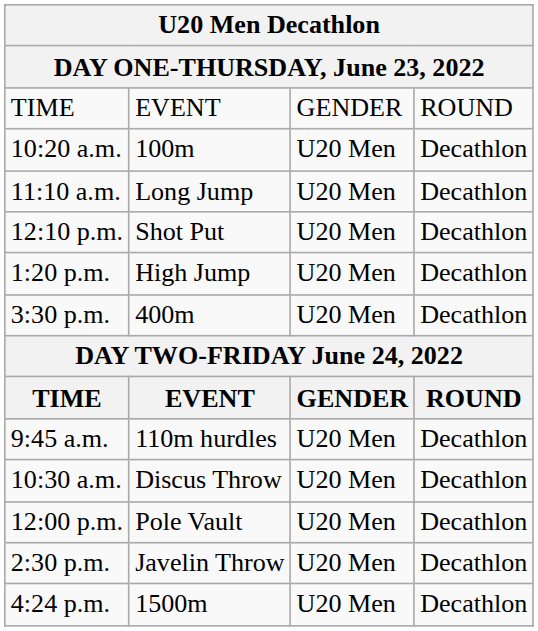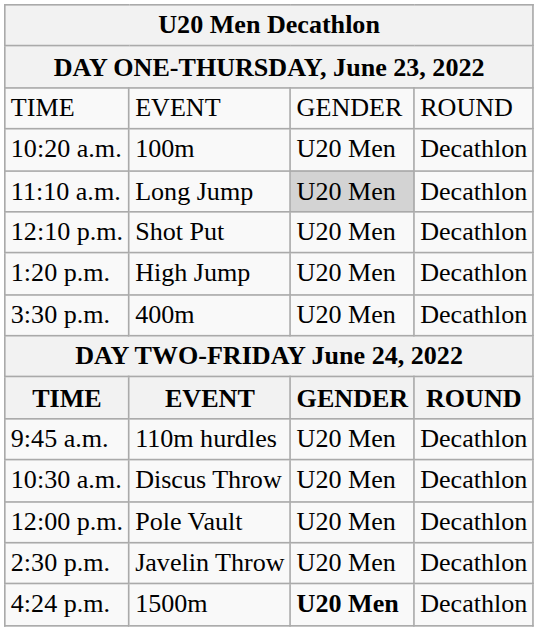(346, 190) no background -> (346, 190) lightgrey background
(346, 604) normal -> (348, 604) bold
